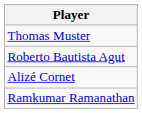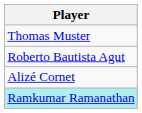(71, 98) no background -> (71, 98) paleturquoise background
